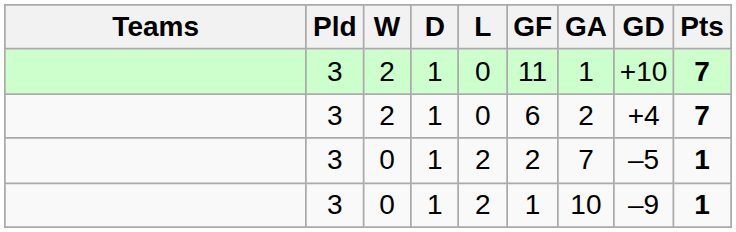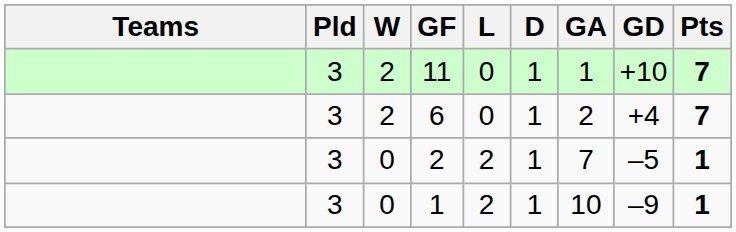columns swapped: (435, 26) <-> (533, 26)
